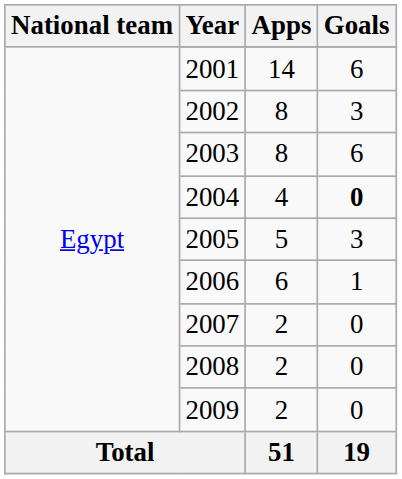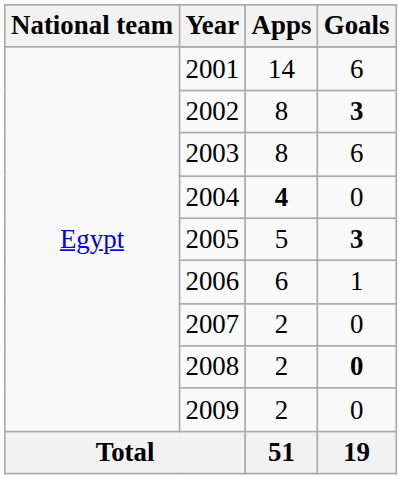(357, 111) normal -> (357, 111) bold
(281, 196) normal -> (281, 196) bold
(357, 196) bold -> (357, 196) normal
(357, 238) normal -> (357, 238) bold
(357, 366) normal -> (357, 366) bold
